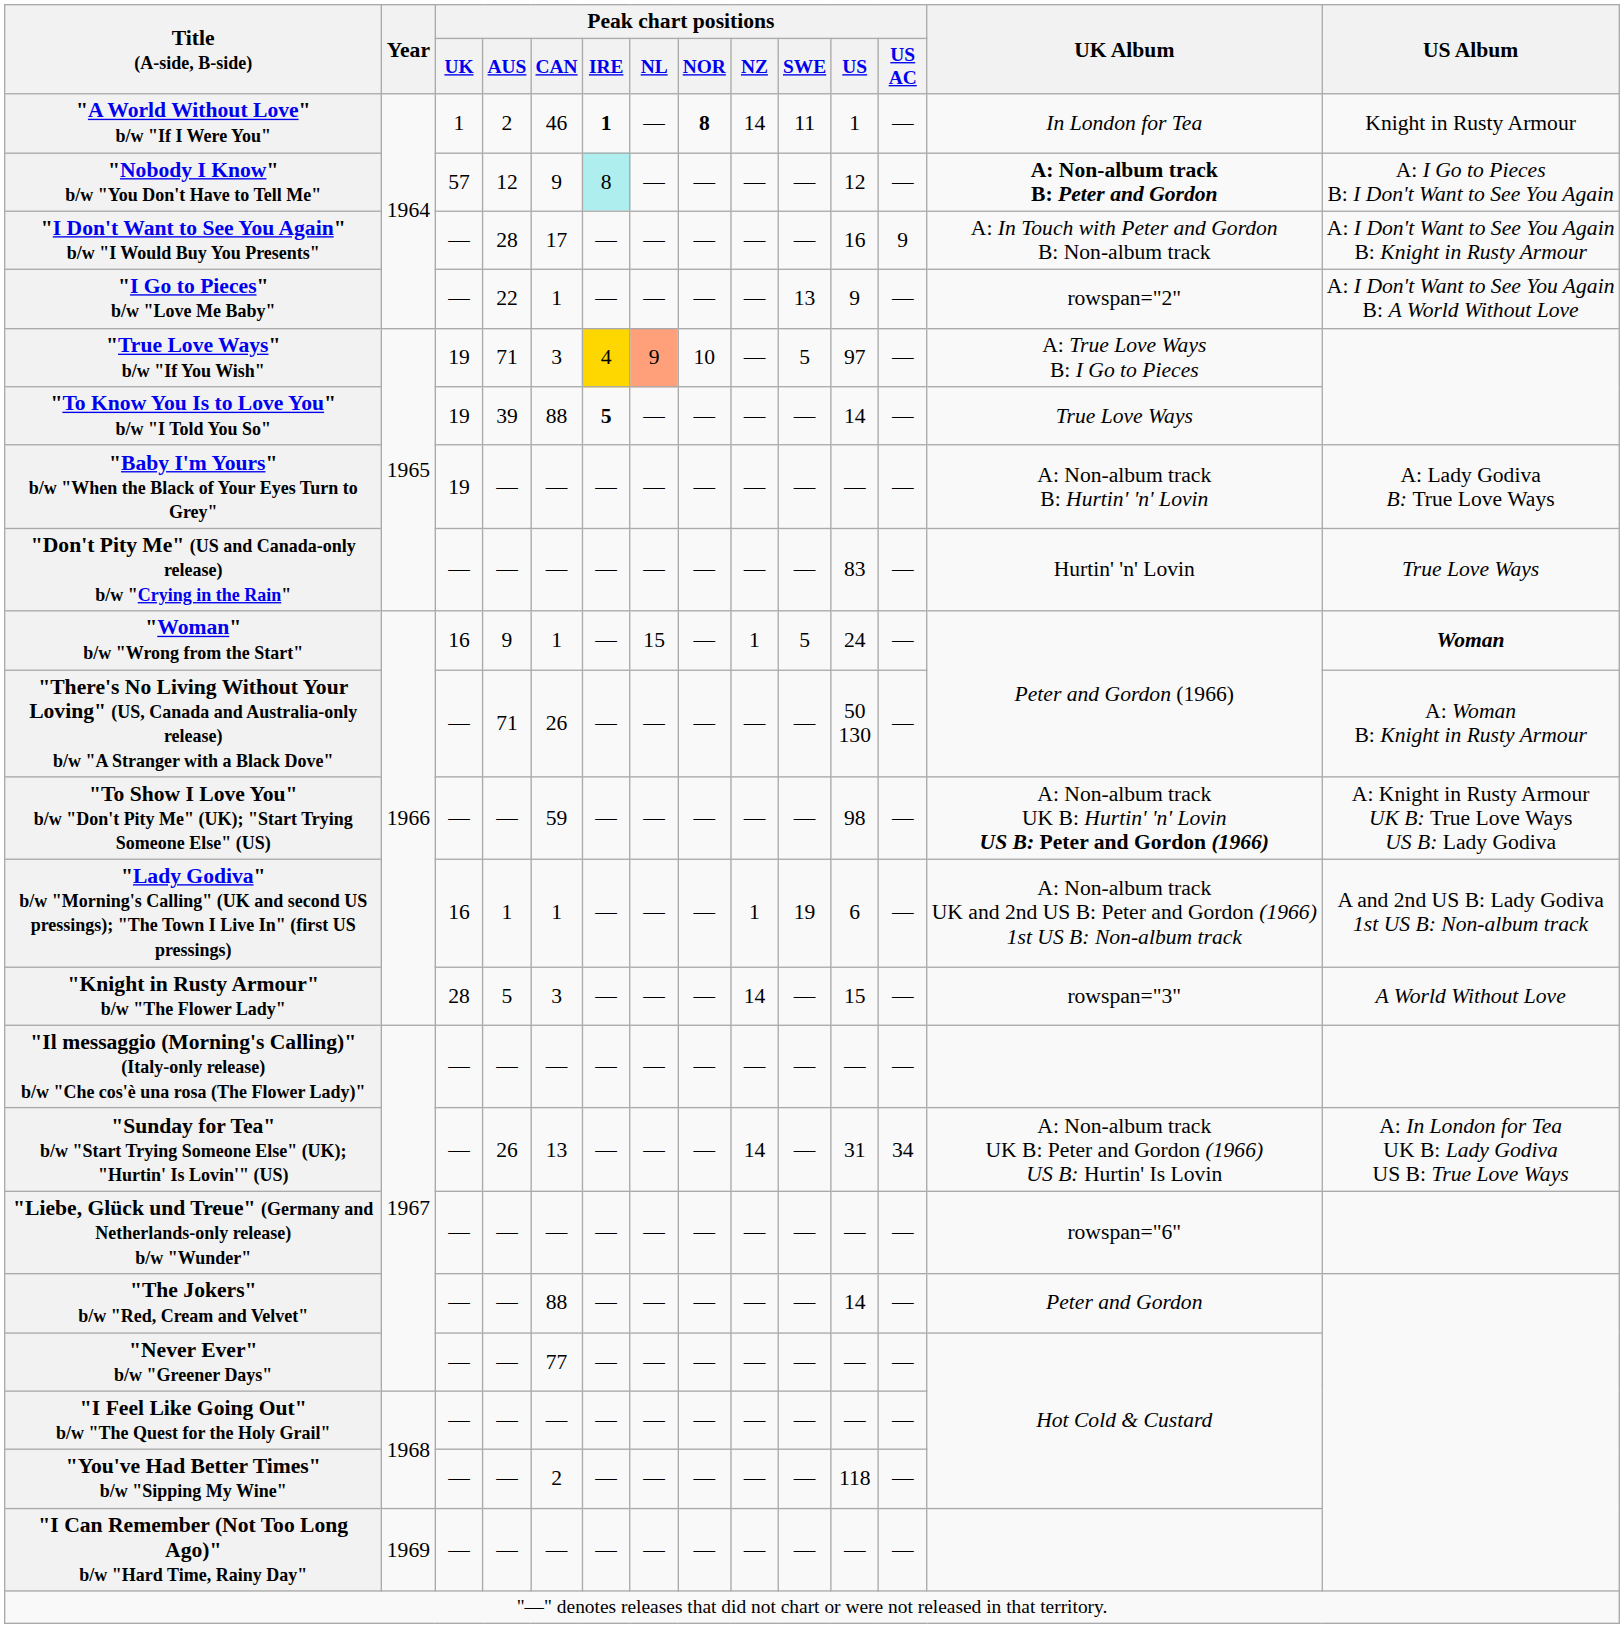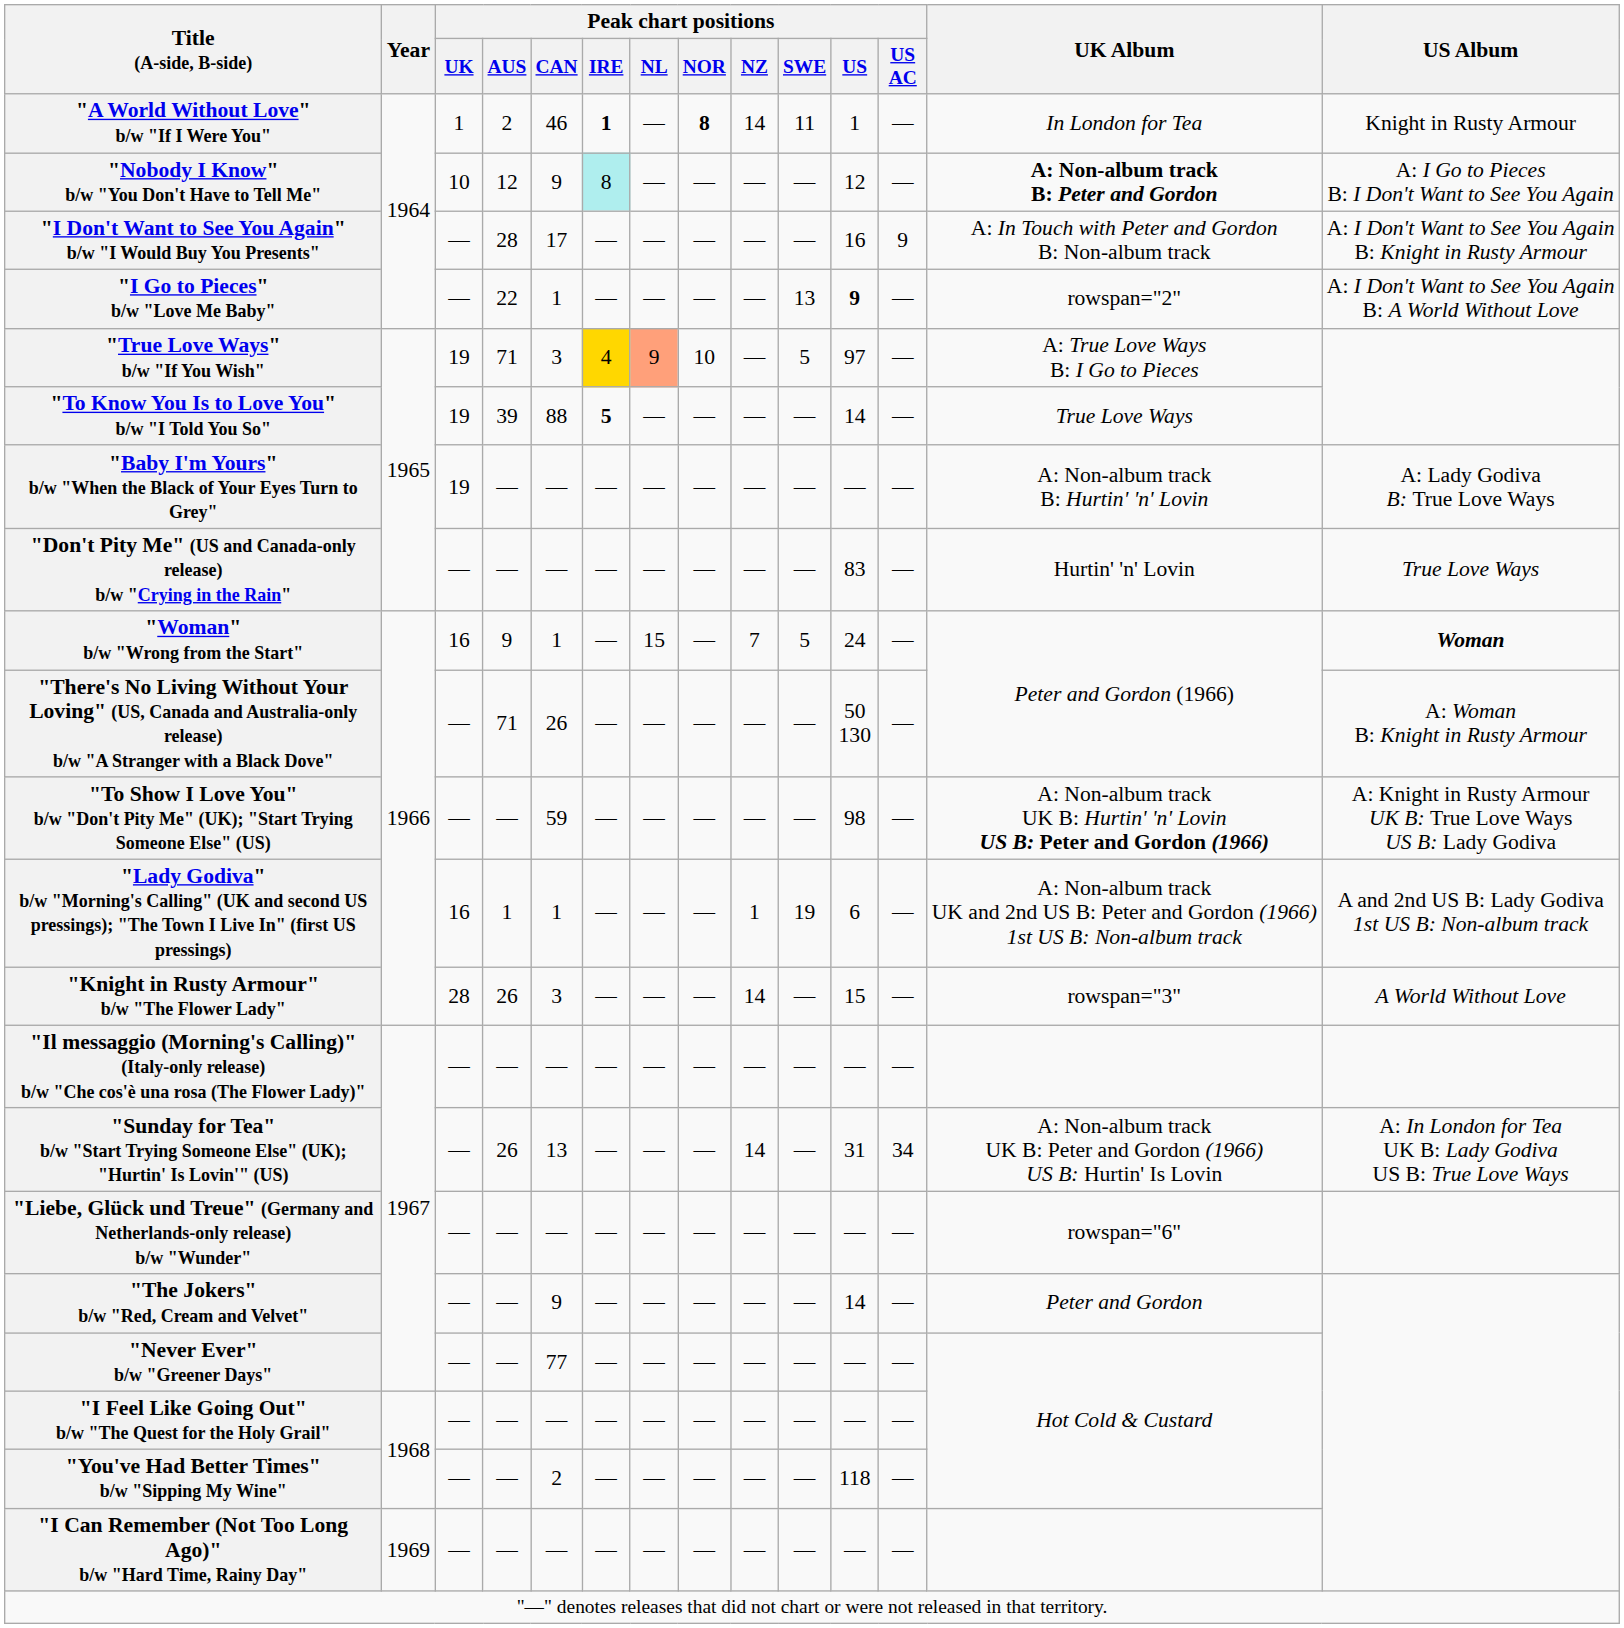(459, 181) 57 -> (459, 181) 10
(855, 298) normal -> (855, 298) bold
(754, 640) 1 -> (754, 640) 7
(507, 995) 5 -> (507, 995) 26
(557, 1302) 88 -> (557, 1302) 9
